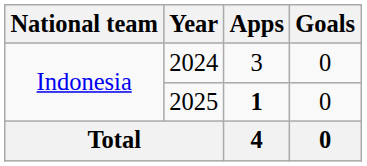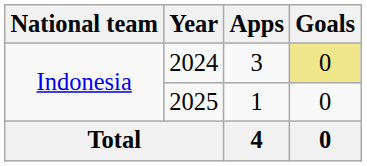(325, 62) no background -> (325, 62) khaki background
(257, 101) bold -> (257, 101) normal
